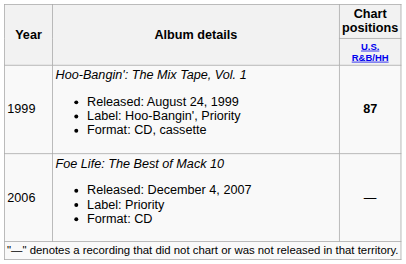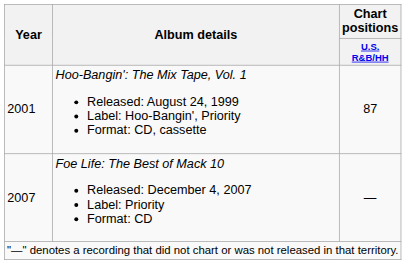(21, 109) 1999 -> (21, 109) 2001
(370, 109) bold -> (370, 109) normal
(21, 197) 2006 -> (21, 197) 2007
